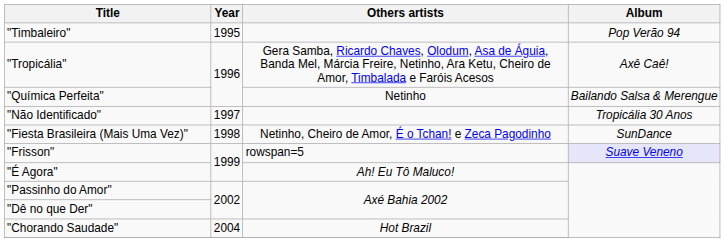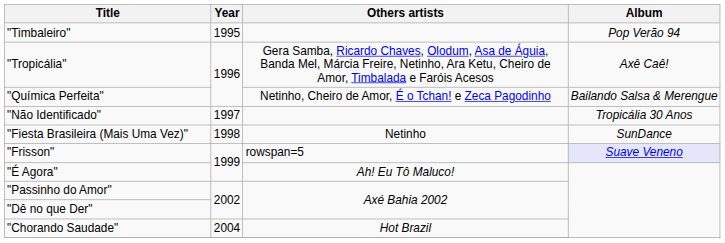(405, 96) Netinho -> (405, 96) Netinho, Cheiro de Amor, É o Tchan! e Zeca Pagodinho
(405, 134) Netinho, Cheiro de Amor, É o Tchan! e Zeca Pagodinho -> (405, 134) Netinho
